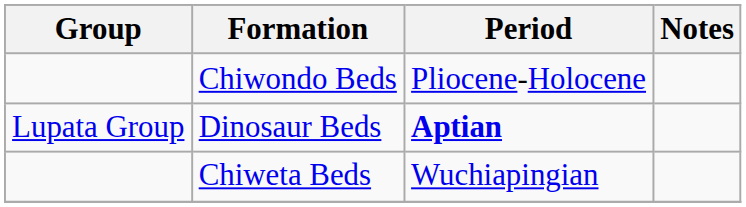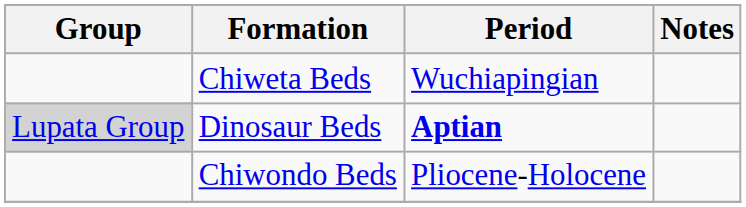rows swapped: (298, 77) <-> (285, 175)
(98, 126) no background -> (98, 126) lightgrey background
